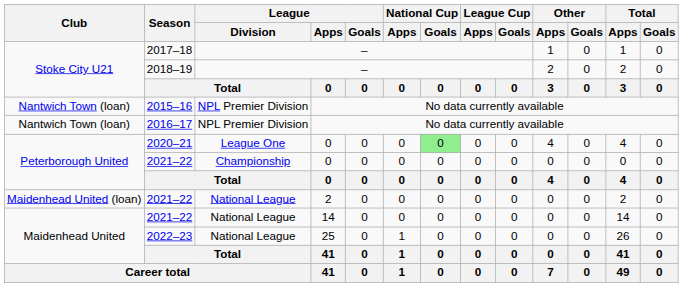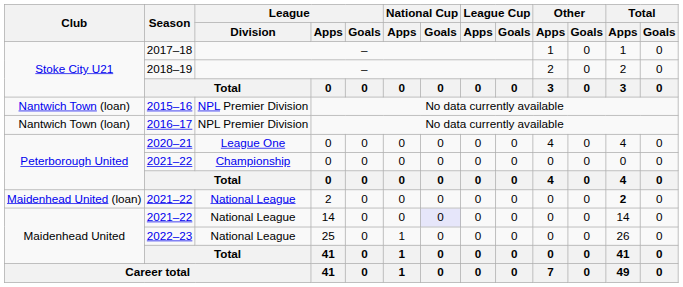(441, 143) lightgreen background -> (441, 143) no background
(623, 198) normal -> (623, 198) bold
(441, 217) no background -> (441, 217) lavender background
